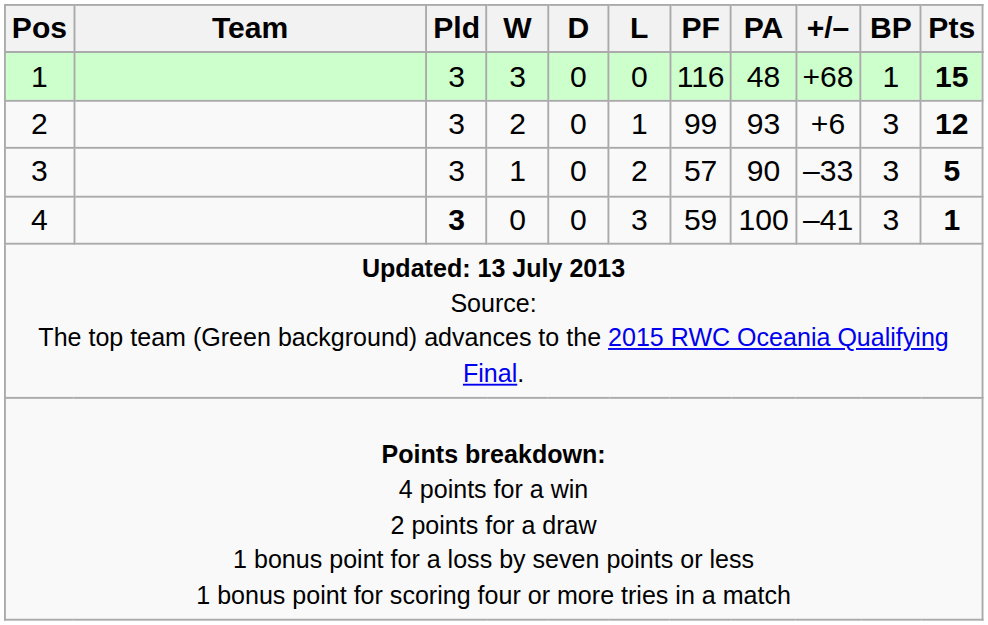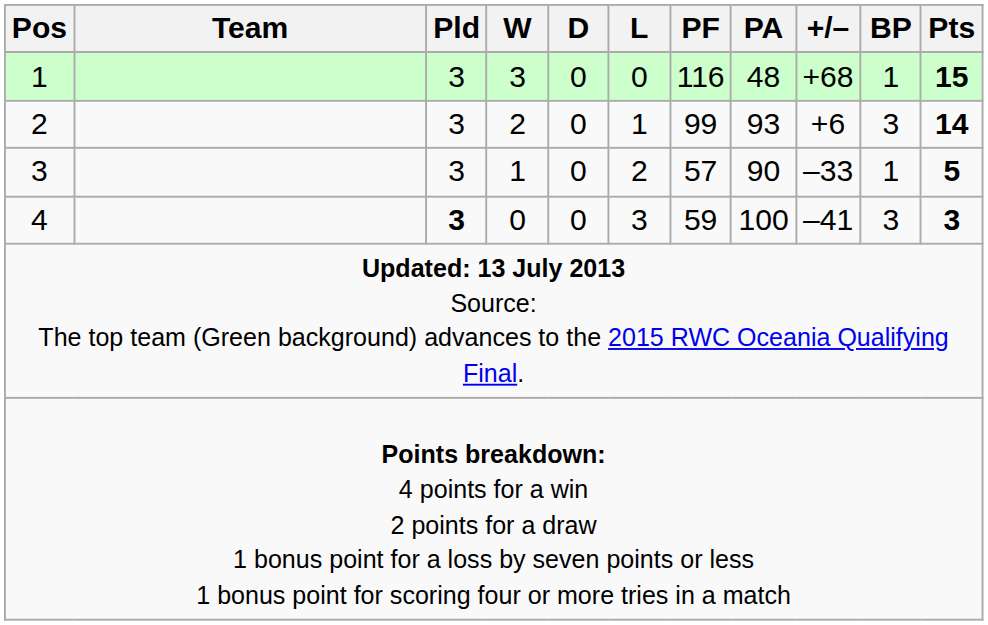(952, 123) 12 -> (952, 123) 14
(891, 171) 3 -> (891, 171) 1
(952, 219) 1 -> (952, 219) 3
